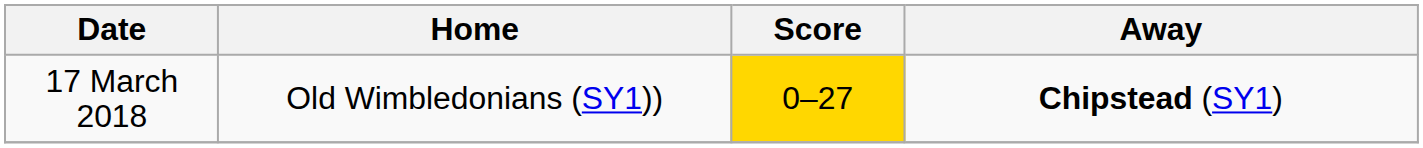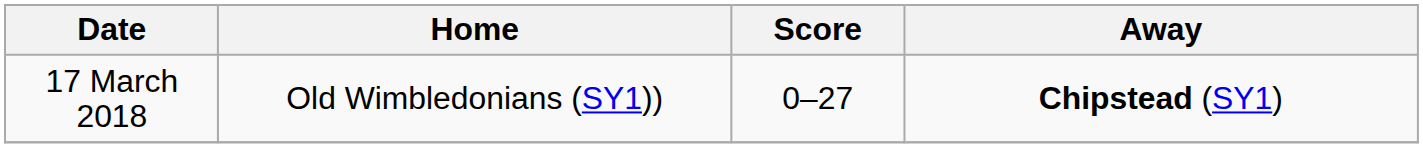(818, 98) gold background -> (818, 98) no background
